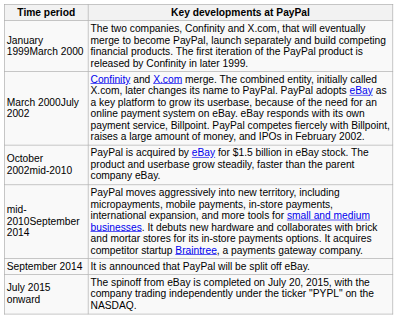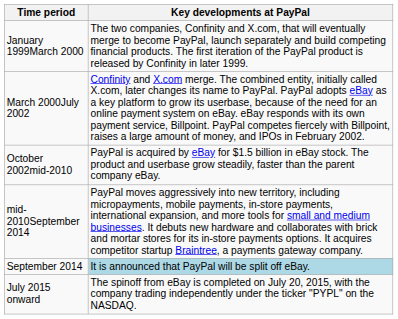(200, 266) no background -> (200, 266) lightblue background
